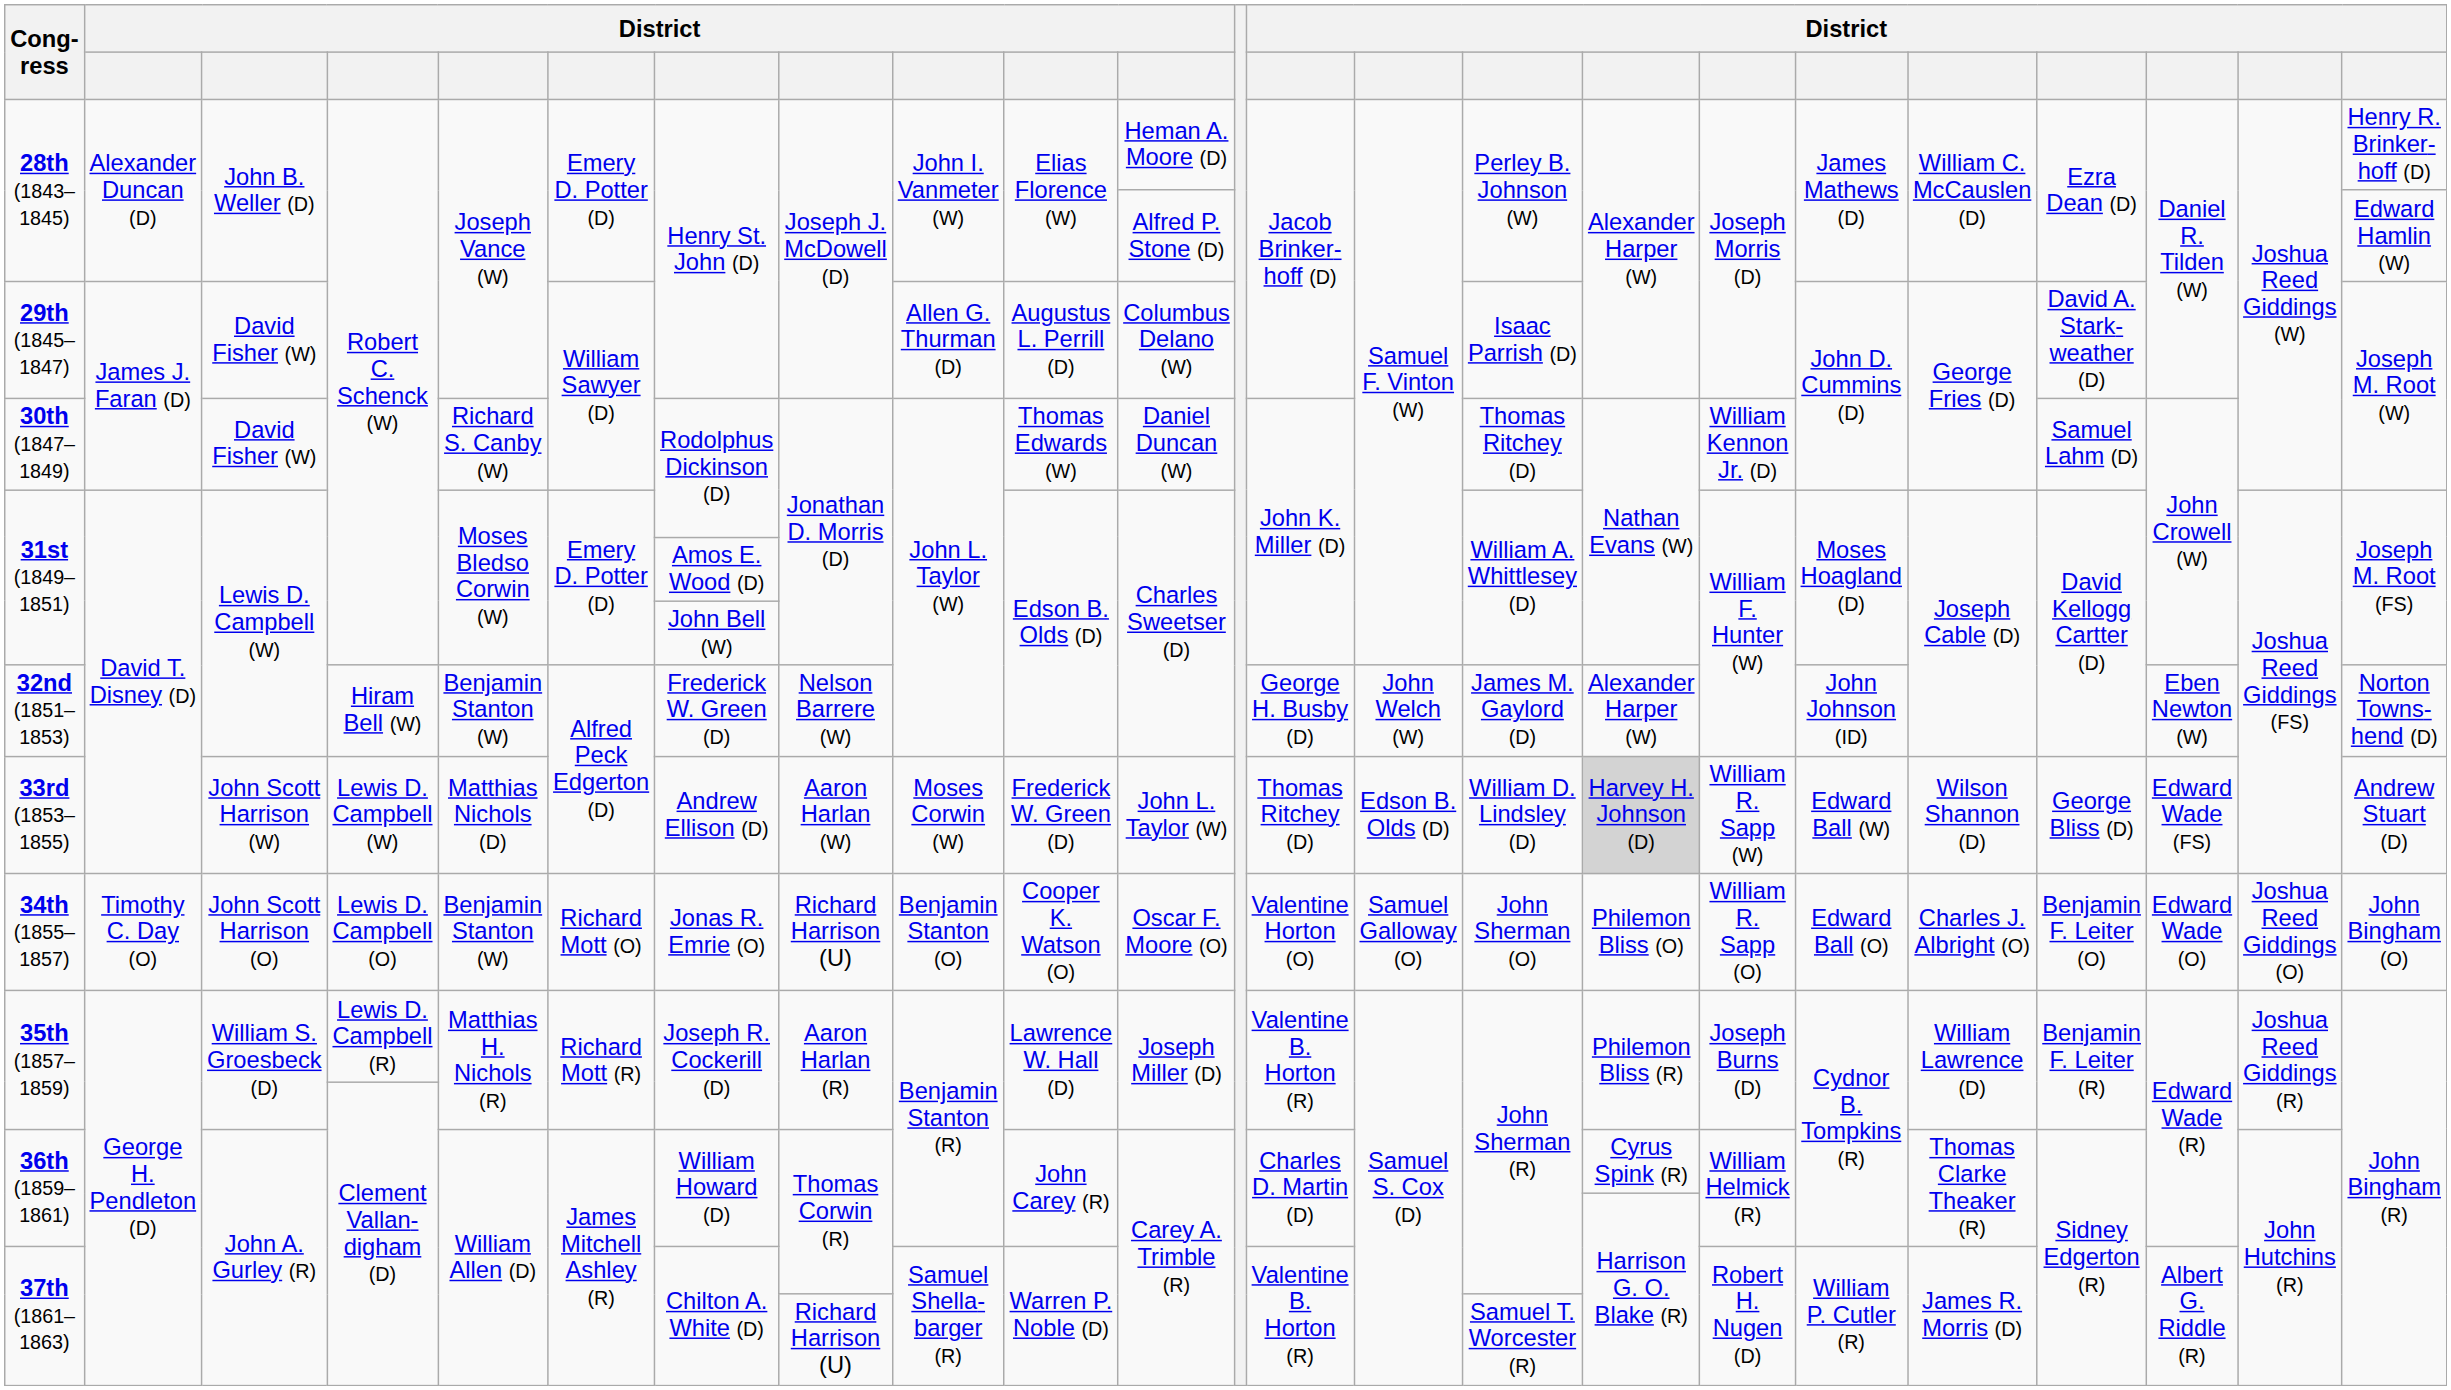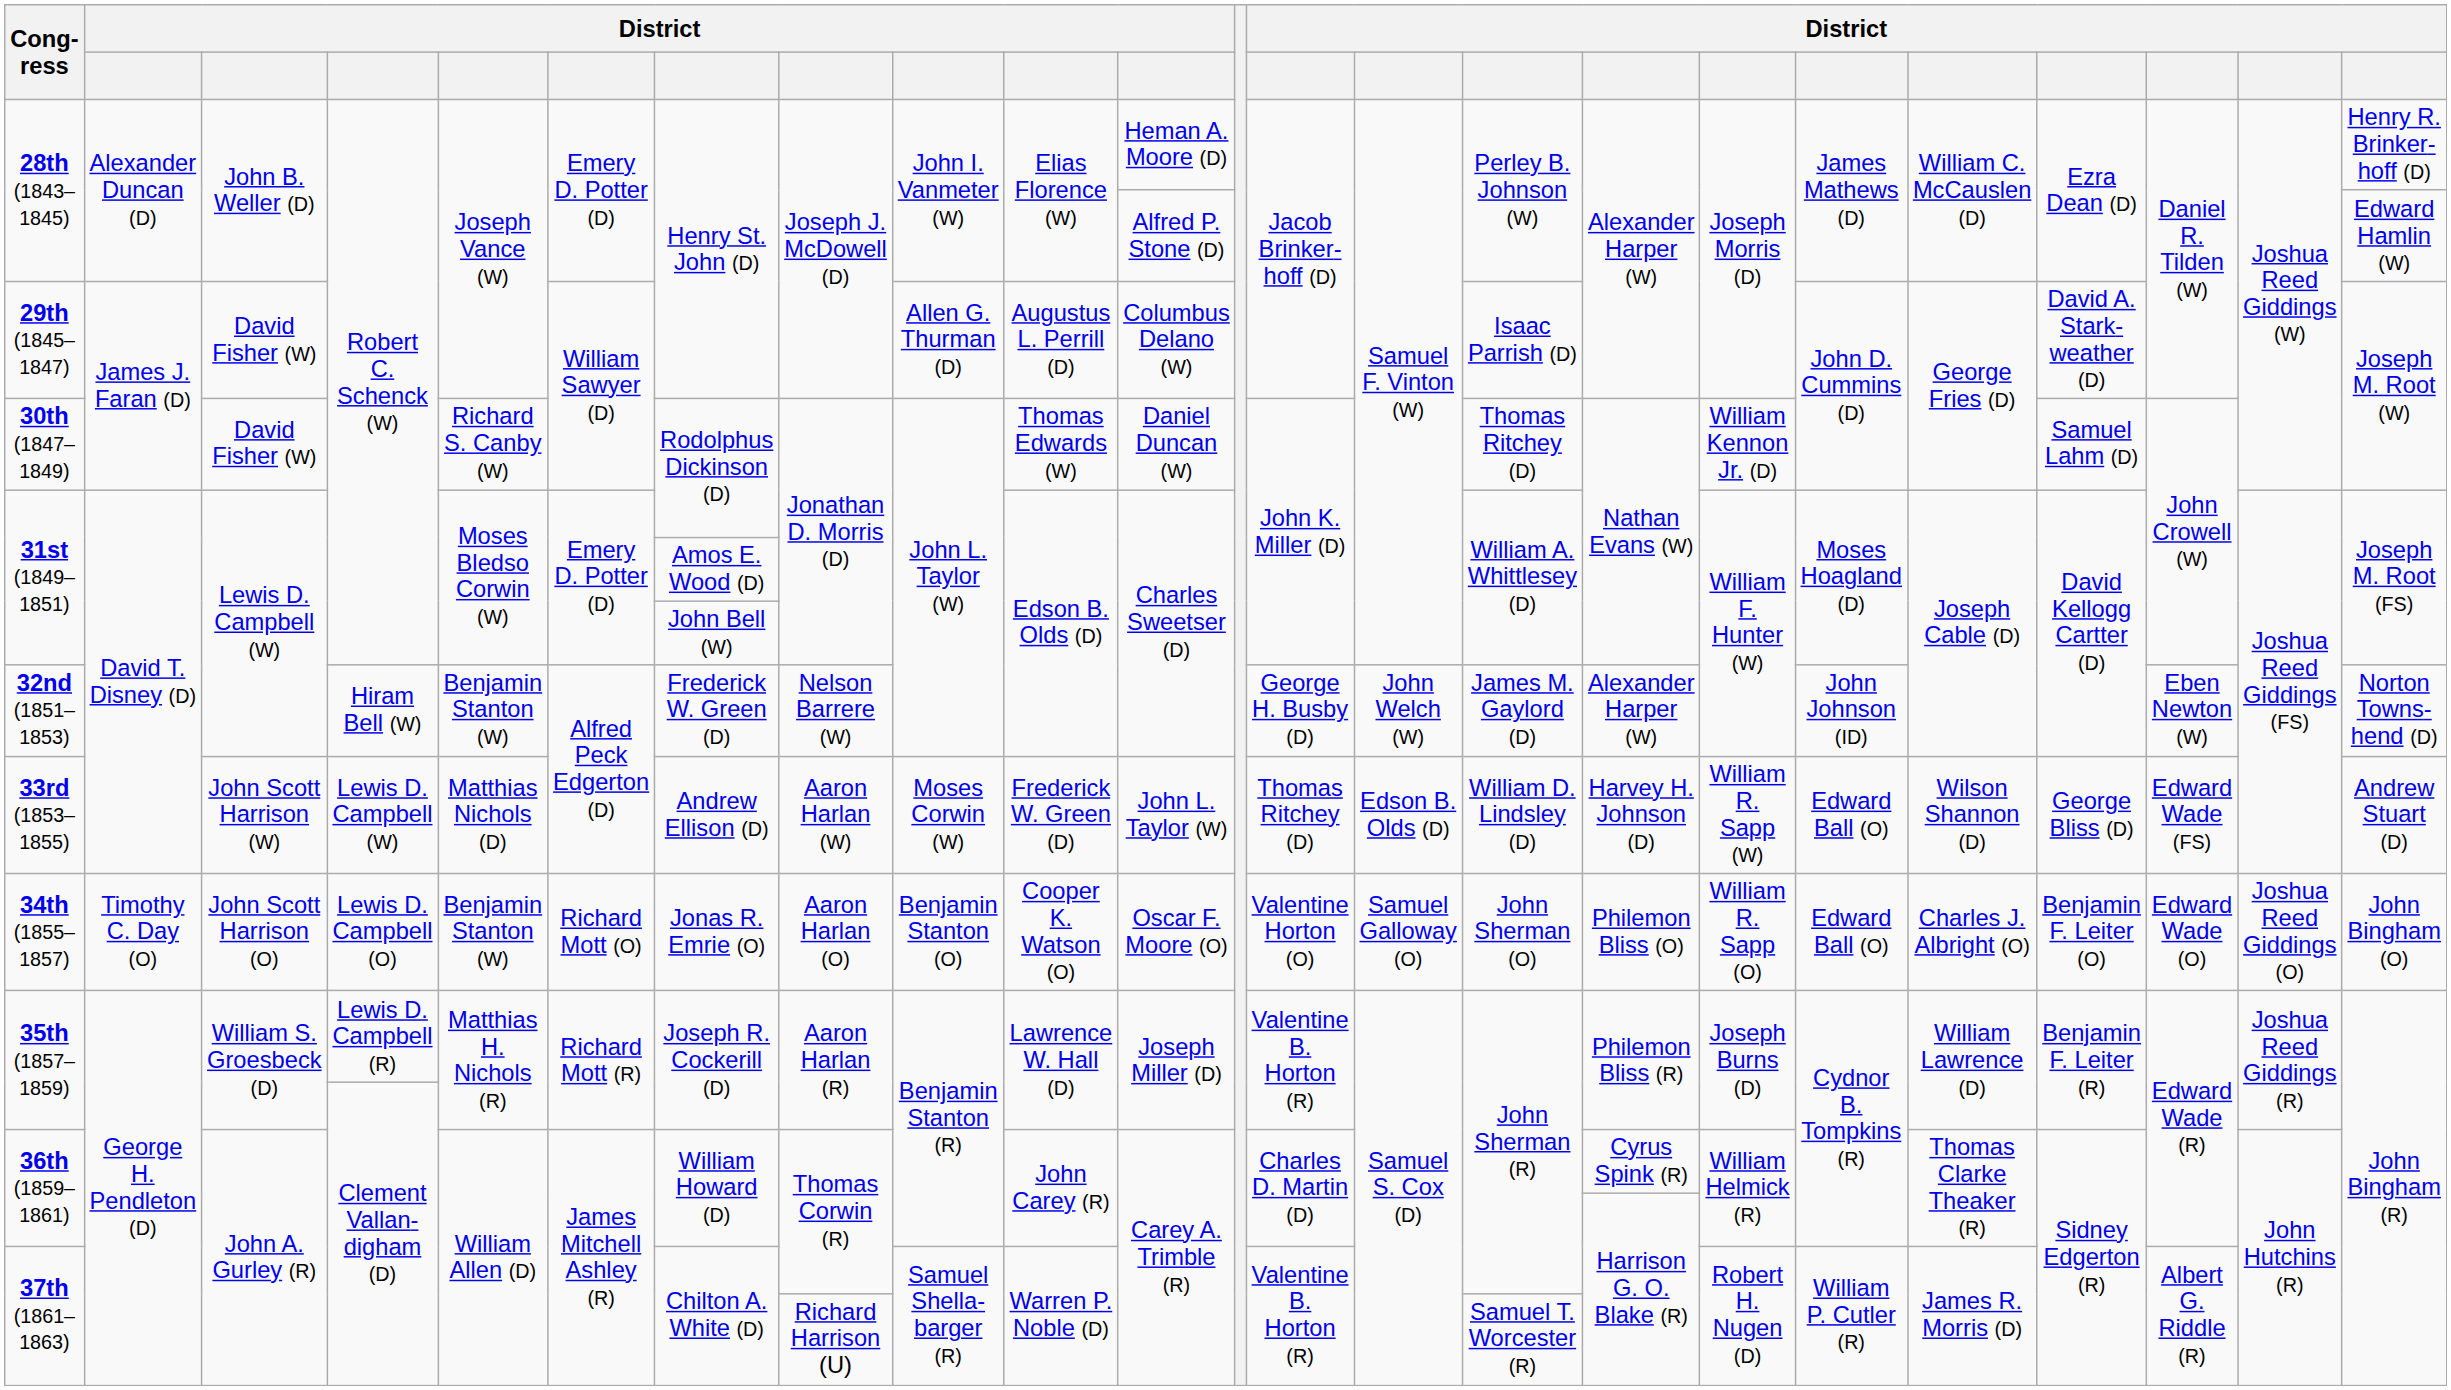(1641, 814) lightgrey background -> (1641, 814) no background
(1851, 814) Edward Ball (W) -> (1851, 814) Edward Ball (O)
(836, 931) Richard Harrison (U) -> (836, 931) Aaron Harlan (O)
